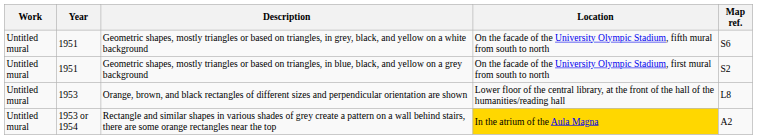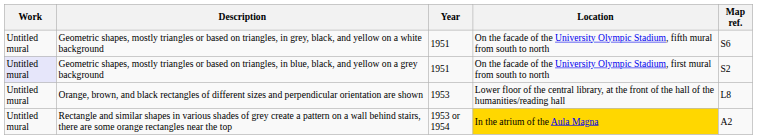columns swapped: (287, 17) <-> (78, 17)
(22, 69) no background -> (22, 69) lavender background
